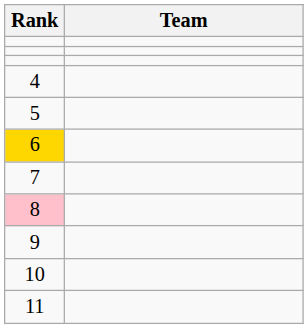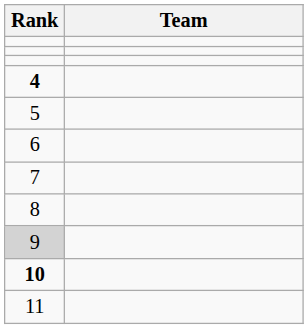(35, 80) normal -> (35, 80) bold
(35, 145) gold background -> (35, 145) no background
(35, 209) pink background -> (35, 209) no background
(35, 242) no background -> (35, 242) lightgrey background
(35, 274) normal -> (35, 274) bold
